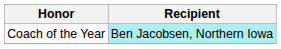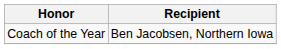(192, 33) paleturquoise background -> (192, 33) no background
